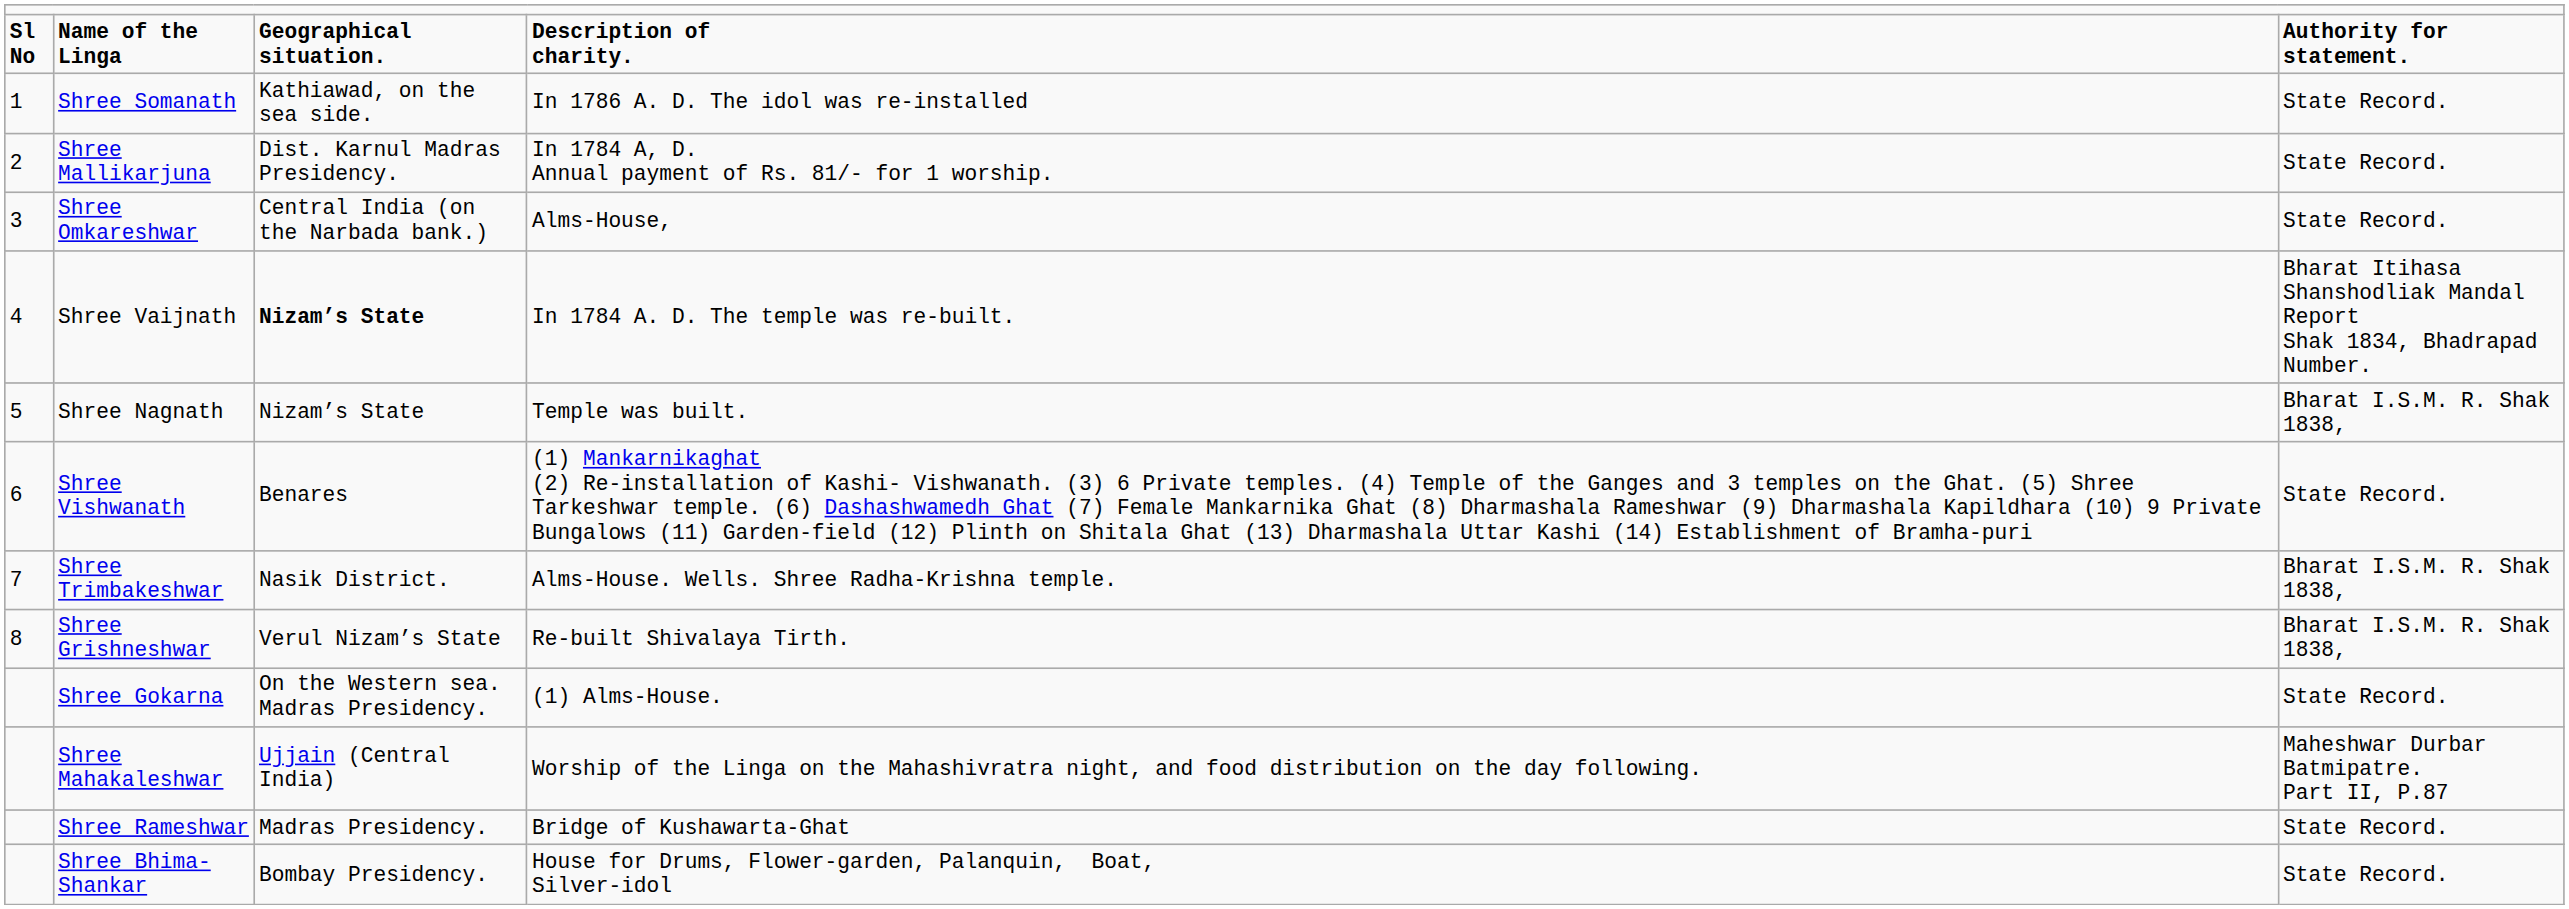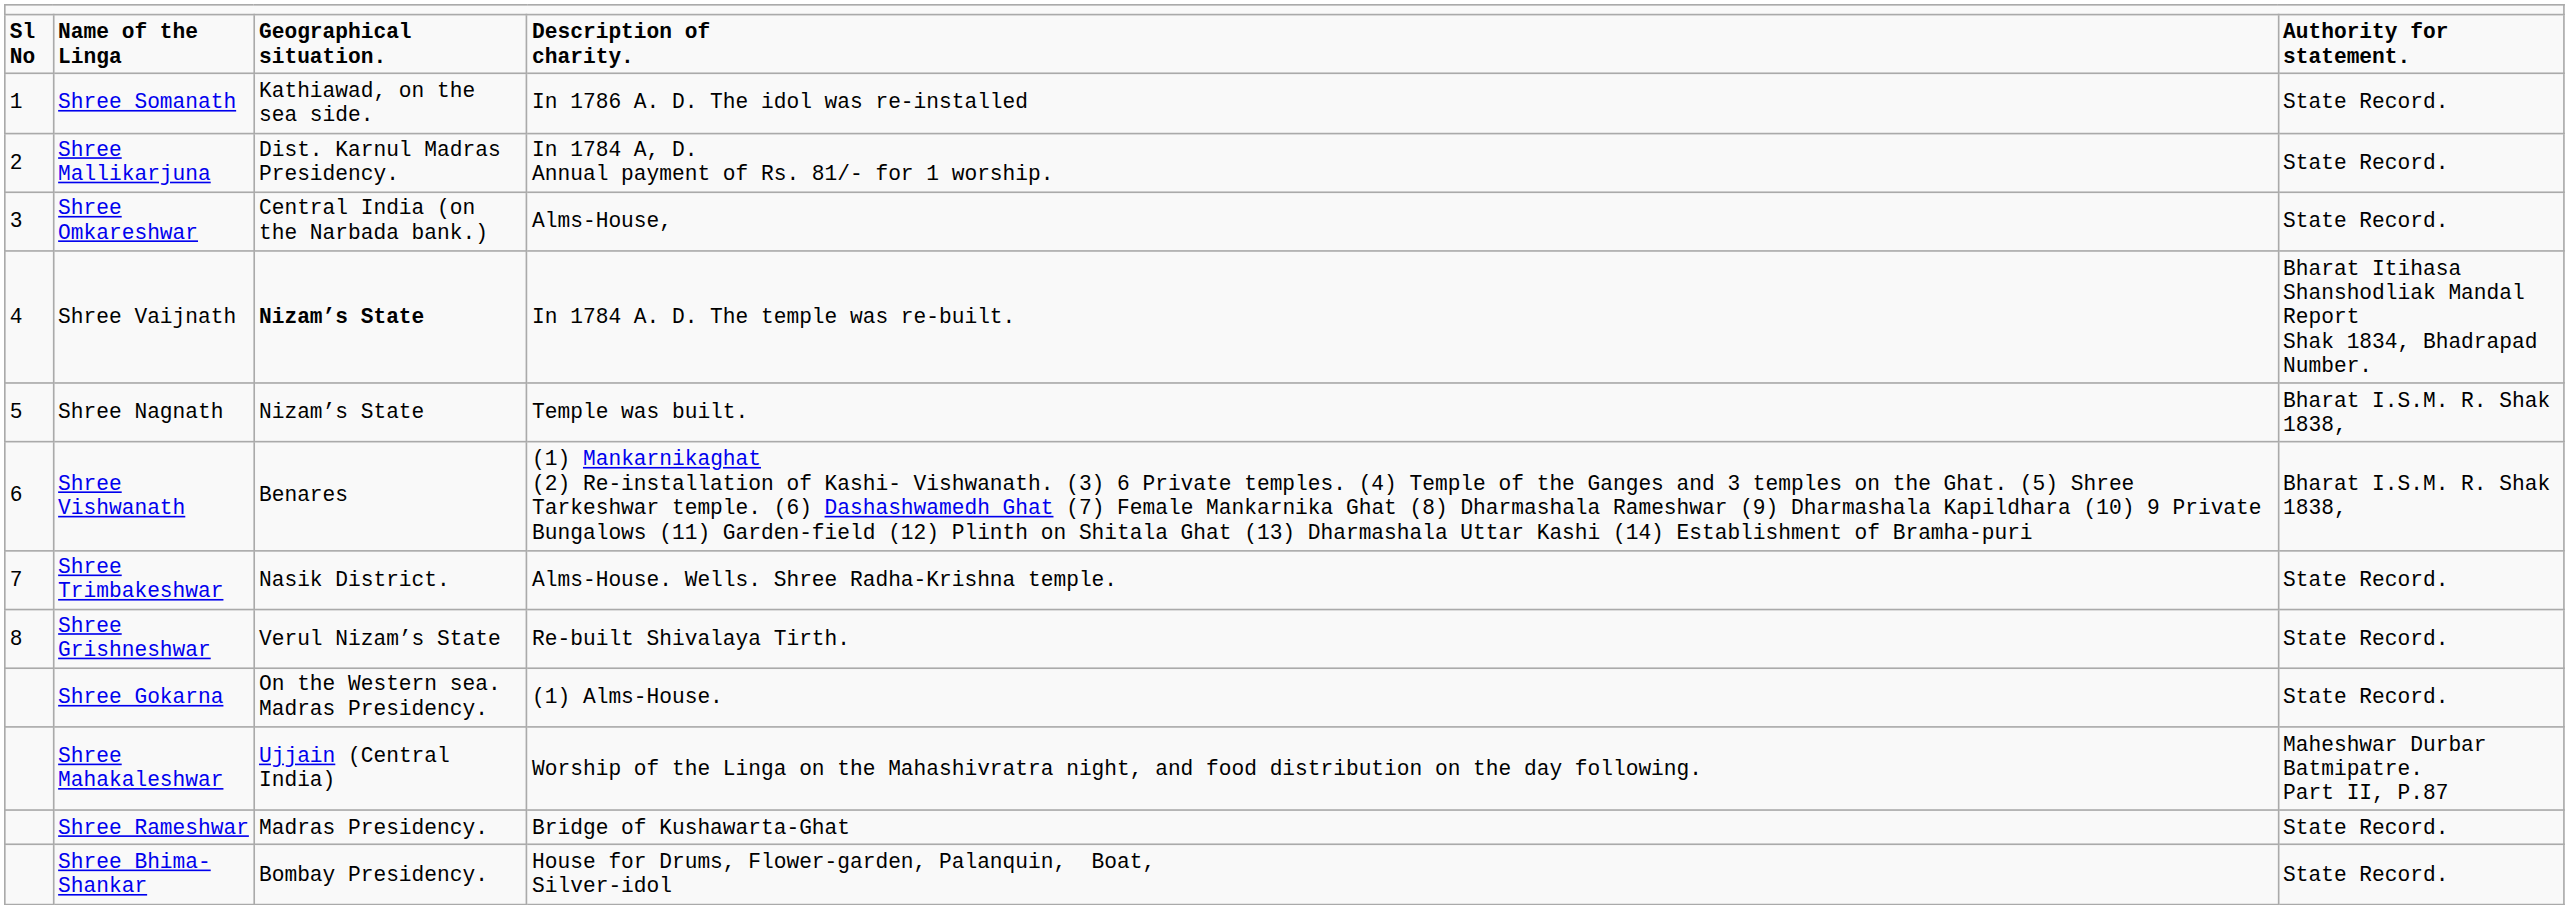(2366, 496) State Record. -> (2417, 496) Bharat I.S.M. R. Shak 1838,
(2417, 580) Bharat I.S.M. R. Shak 1838, -> (2366, 580) State Record.
(2417, 639) Bharat I.S.M. R. Shak 1838, -> (2366, 639) State Record.
